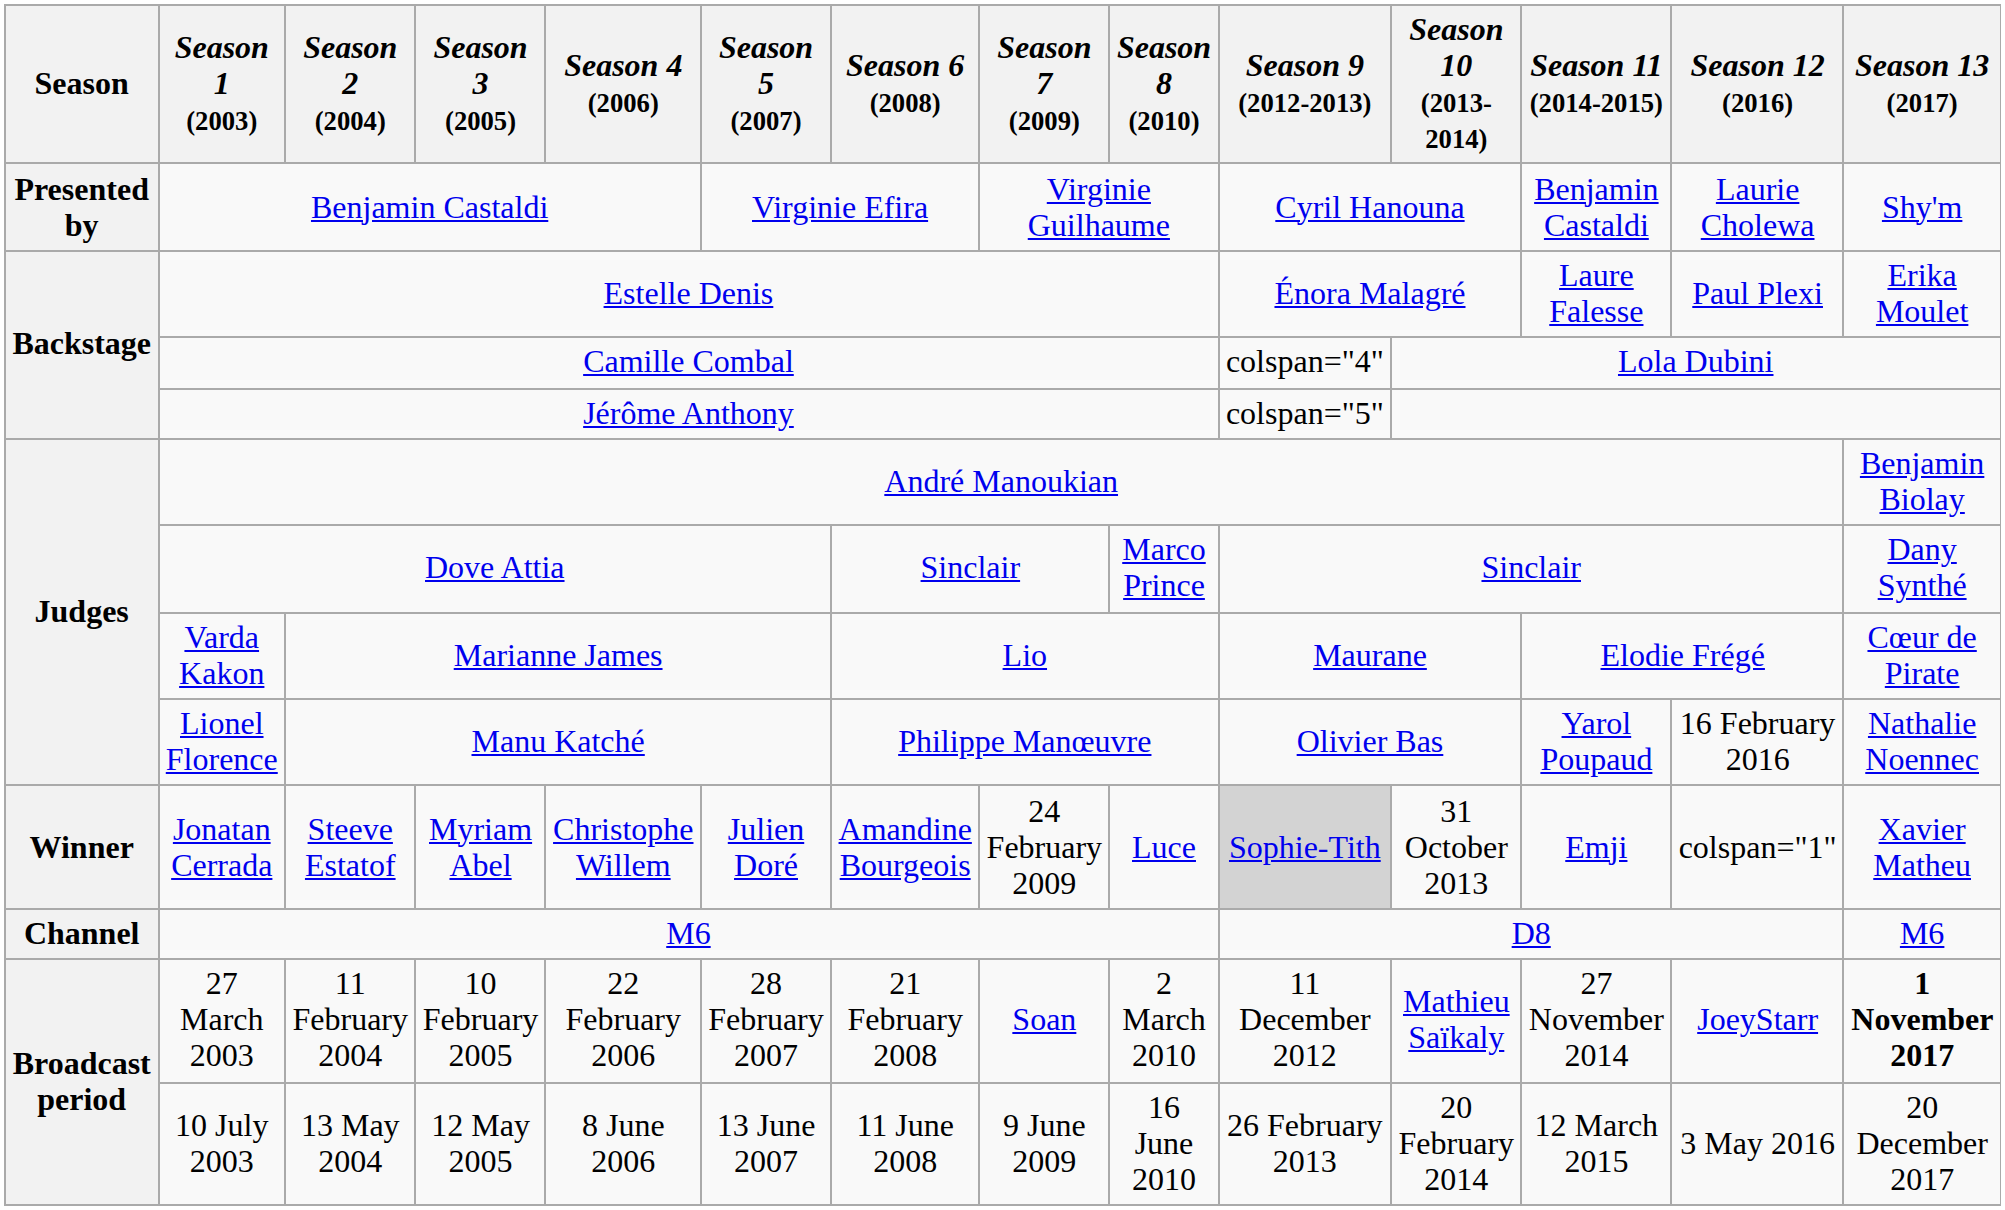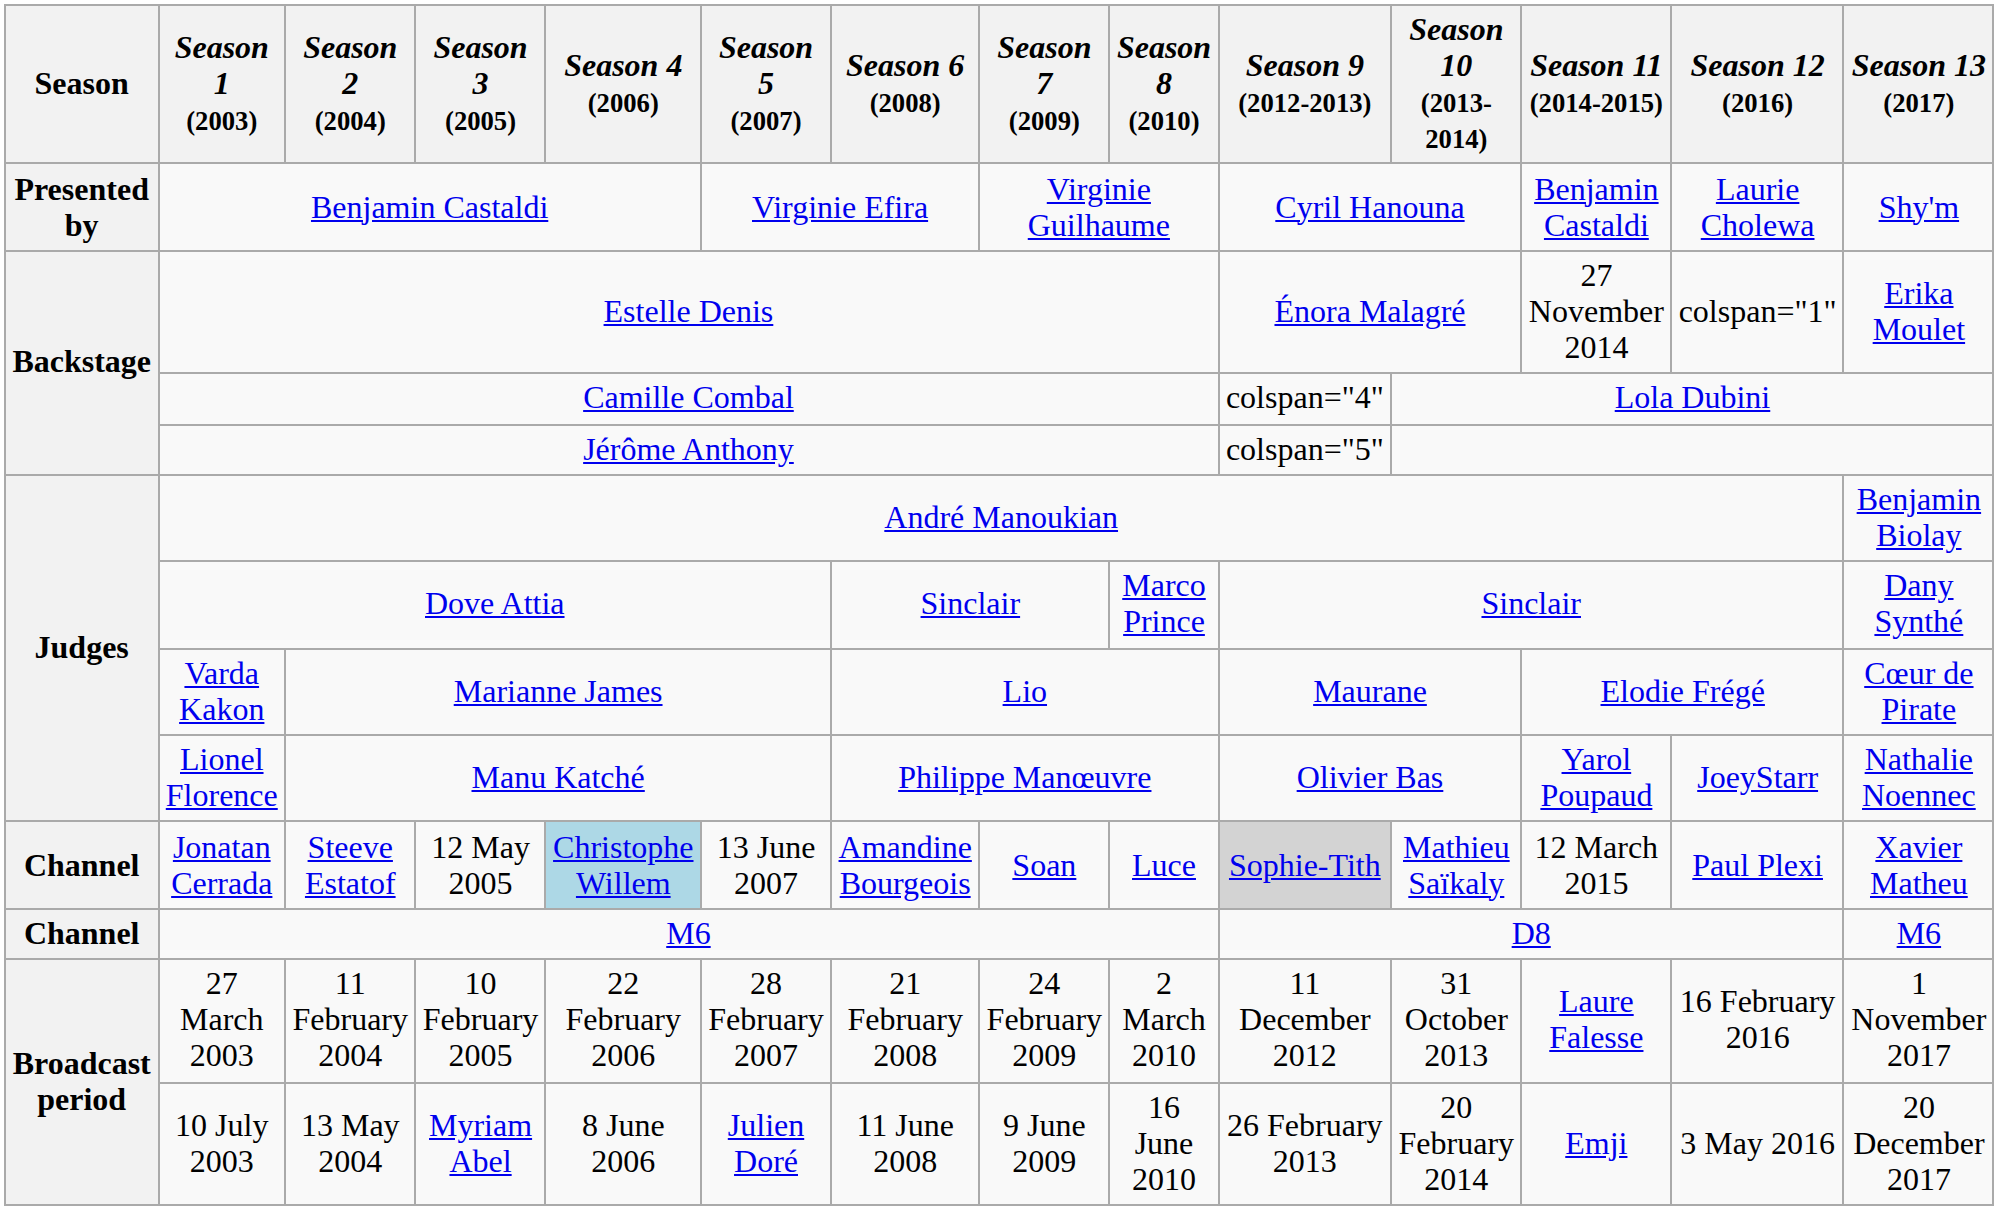(1596, 293) Laure Falesse -> (1596, 311) 27 November 2014
(1758, 293) Paul Plexi -> (1758, 311) colspan="1"
(1758, 741) 16 February 2016 -> (1758, 777) JoeyStarr
(82, 846) Winner -> (82, 864) Channel
(481, 846) Myriam Abel -> (481, 864) 12 May 2005
(623, 846) no background -> (623, 864) lightblue background
(766, 846) Julien Doré -> (766, 864) 13 June 2007
(1044, 846) 24 February 2009 -> (1044, 864) Soan
(1456, 846) 31 October 2013 -> (1456, 864) Mathieu Saïkaly
(1596, 846) Emji -> (1596, 864) 12 March 2015
(1758, 846) colspan="1" -> (1758, 864) Paul Plexi
(1044, 1020) Soan -> (1044, 1020) 24 February 2009
(1456, 1020) Mathieu Saïkaly -> (1456, 1020) 31 October 2013
(1596, 1020) 27 November 2014 -> (1596, 1020) Laure Falesse
(1758, 1020) JoeyStarr -> (1758, 1020) 16 February 2016
(1922, 1020) bold -> (1919, 1020) normal
(481, 1142) 12 May 2005 -> (481, 1142) Myriam Abel
(766, 1142) 13 June 2007 -> (766, 1142) Julien Doré
(1596, 1142) 12 March 2015 -> (1596, 1142) Emji
